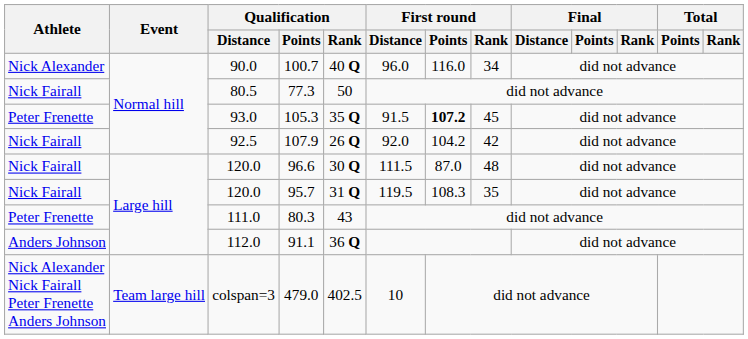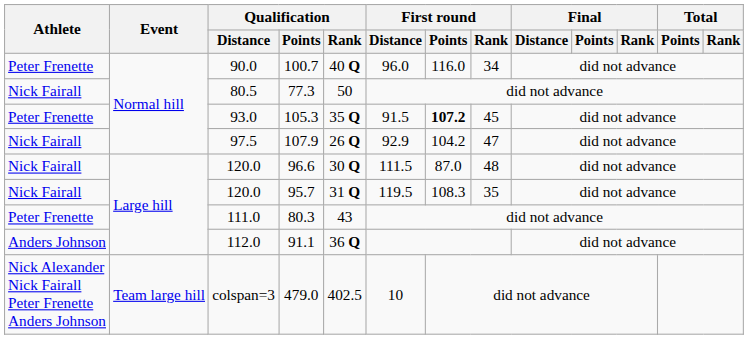(56, 66) Nick Alexander -> (51, 66) Peter Frenette
(244, 141) 92.5 -> (244, 141) 97.5
(395, 141) 92.0 -> (395, 141) 92.9
(491, 141) 42 -> (491, 141) 47
